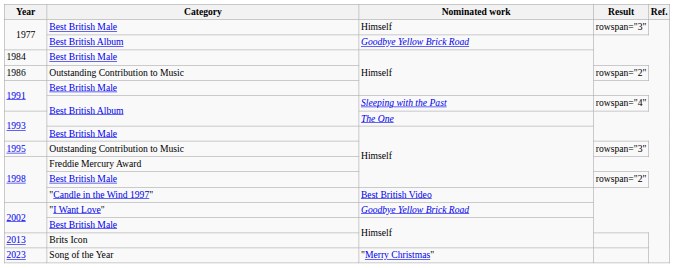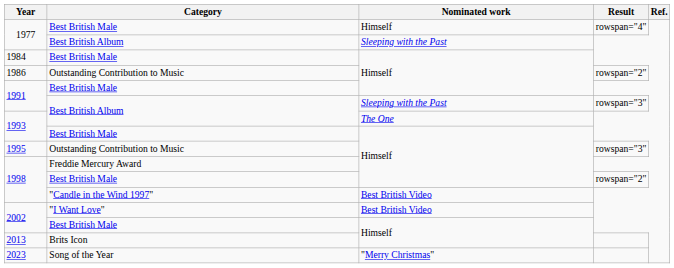(621, 27) rowspan="3" -> (621, 27) rowspan="4"
(415, 42) Goodbye Yellow Brick Road -> (404, 42) Sleeping with the Past
(621, 103) rowspan="4" -> (621, 103) rowspan="3"
(415, 210) Goodbye Yellow Brick Road -> (396, 210) Best British Video
